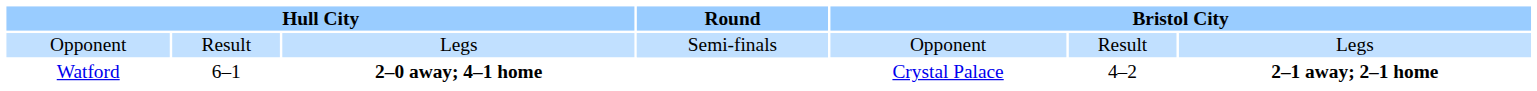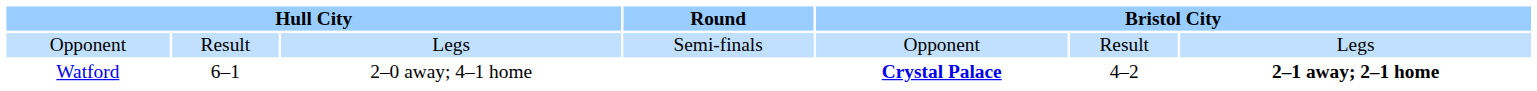(459, 71) bold -> (451, 71) normal
(948, 71) normal -> (942, 71) bold
